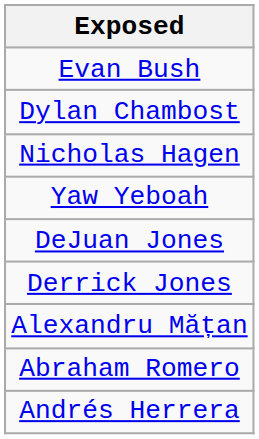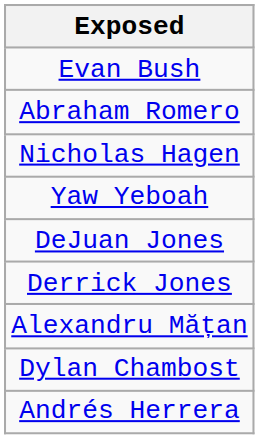(129, 112) Dylan Chambost -> (129, 112) Abraham Romero
(129, 369) Abraham Romero -> (129, 369) Dylan Chambost
